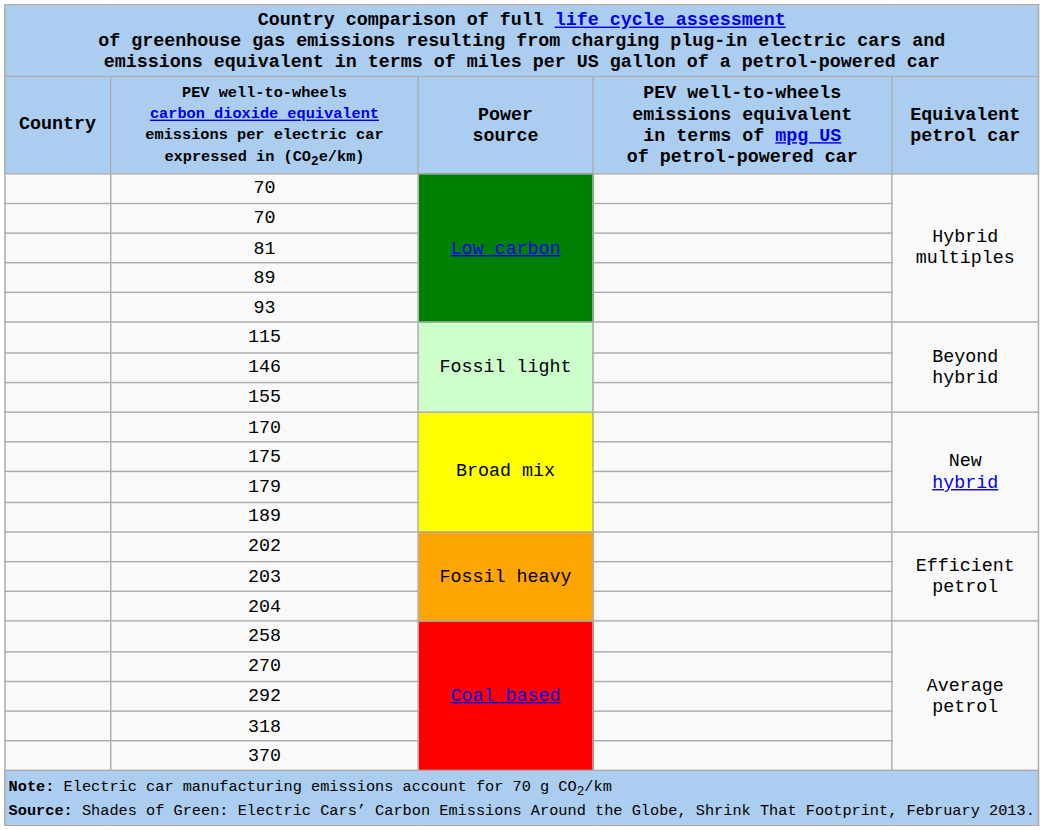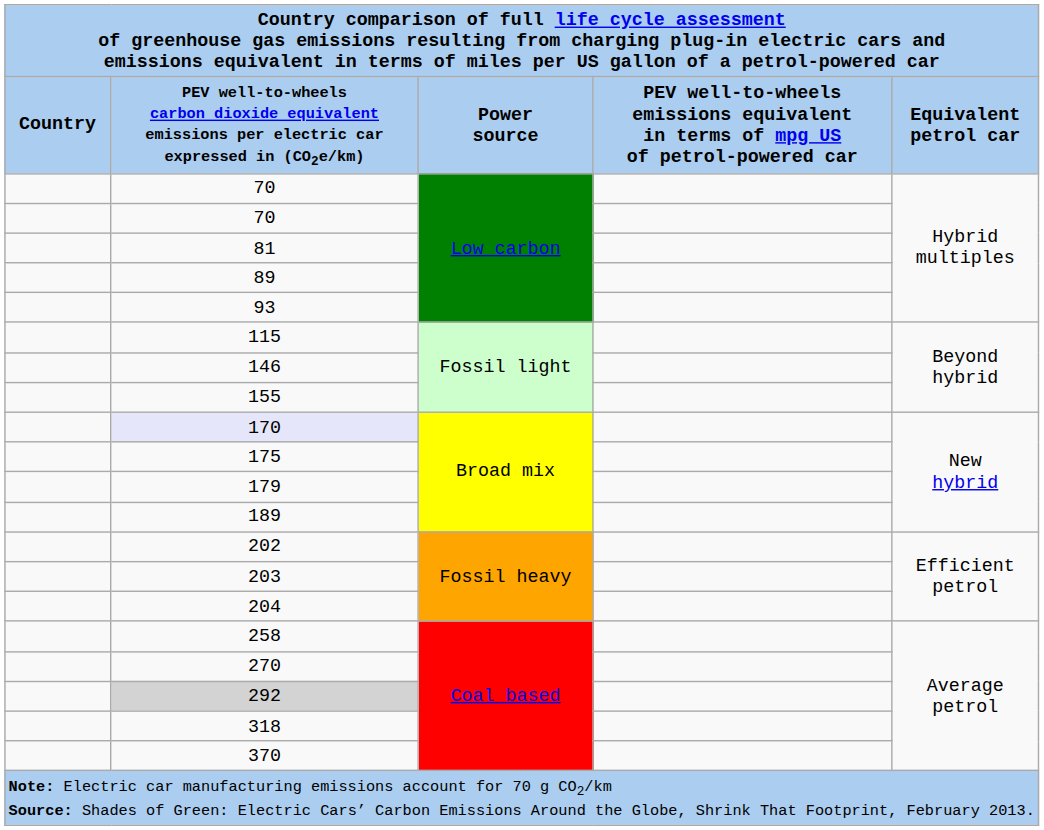(264, 427) no background -> (264, 427) lavender background
(264, 696) no background -> (264, 696) lightgrey background
